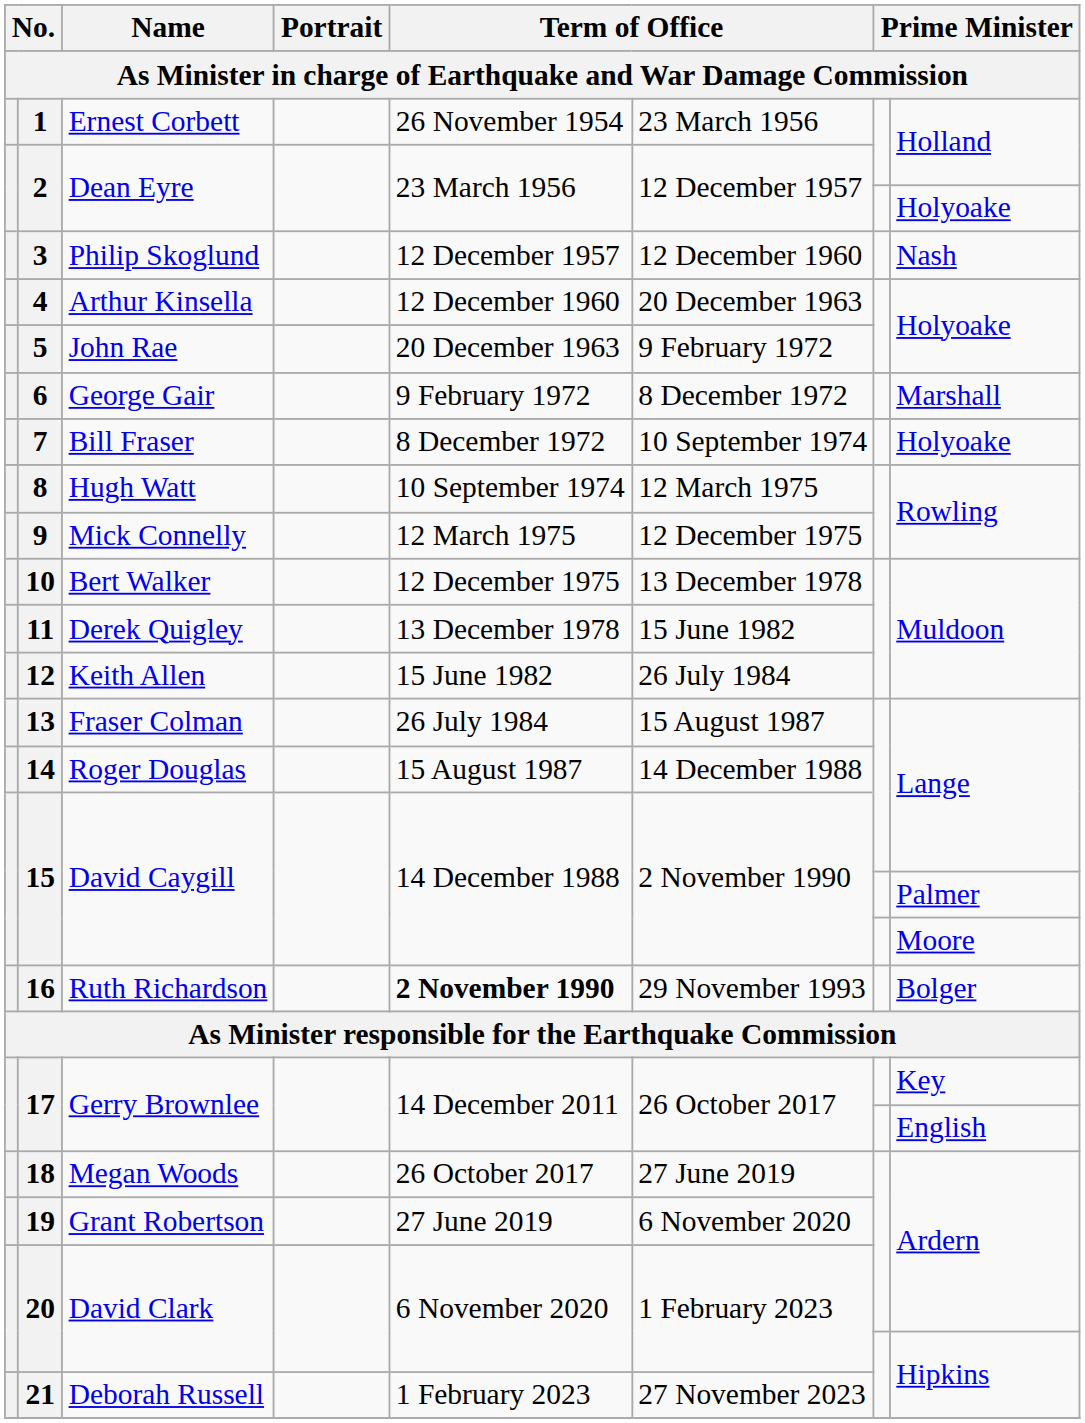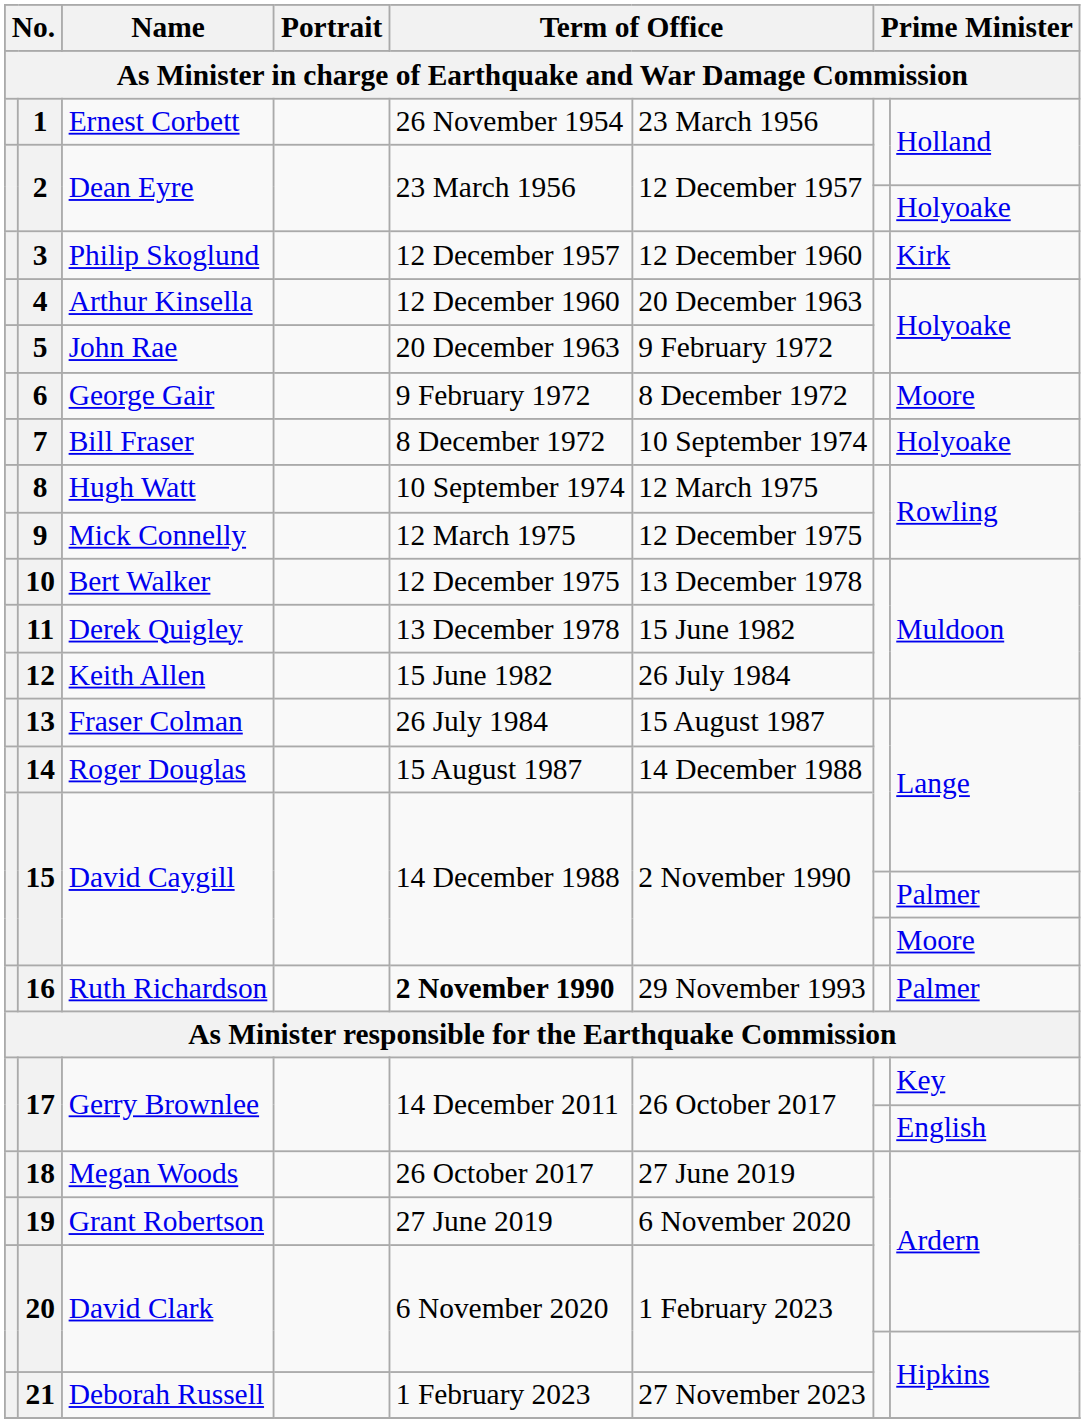(927, 254) Nash -> (923, 254) Kirk
(949, 394) Marshall -> (936, 394) Moore
(936, 987) Bolger -> (938, 987) Palmer
